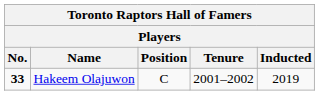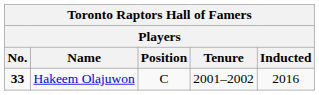(286, 79) 2019 -> (286, 79) 2016
